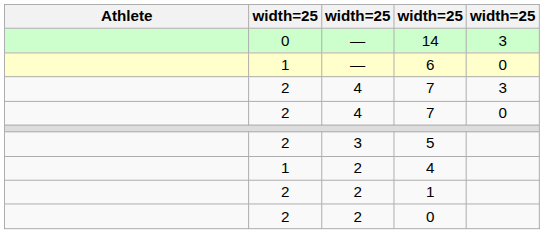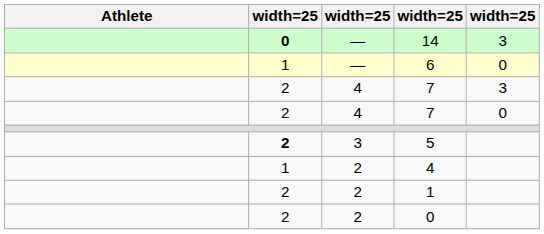(285, 40) normal -> (285, 40) bold
(285, 144) normal -> (285, 144) bold
